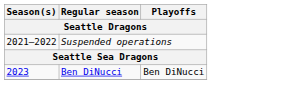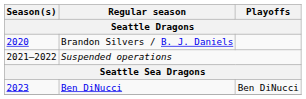+ row: (147, 42)
